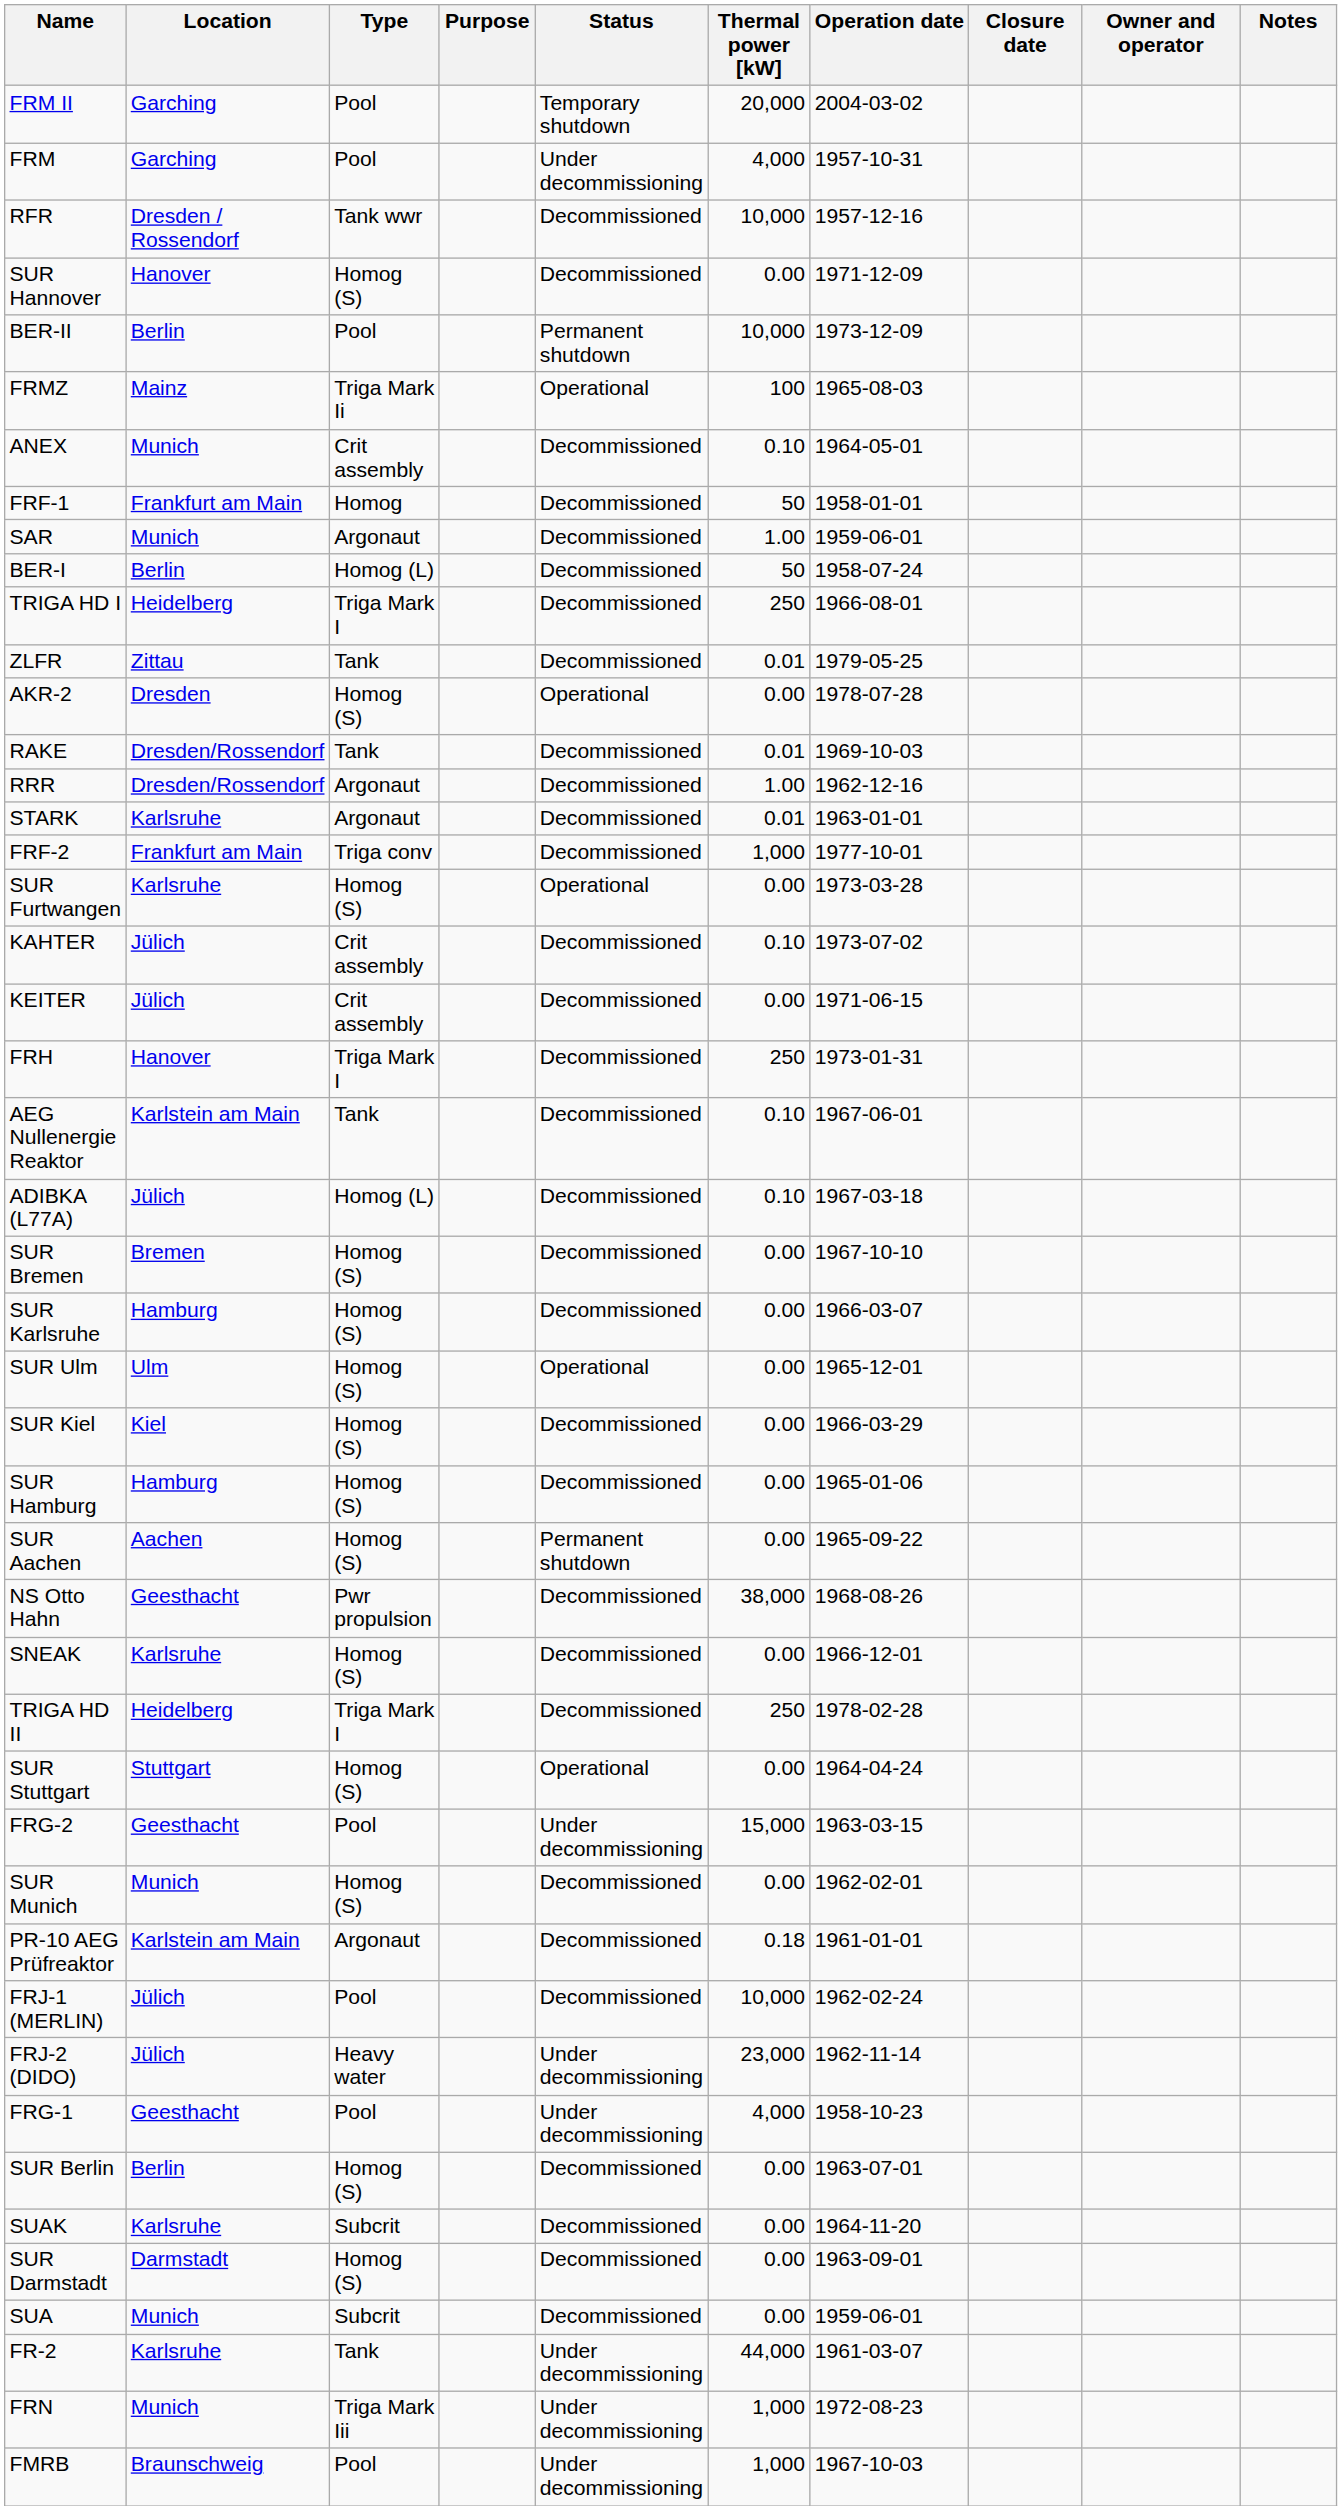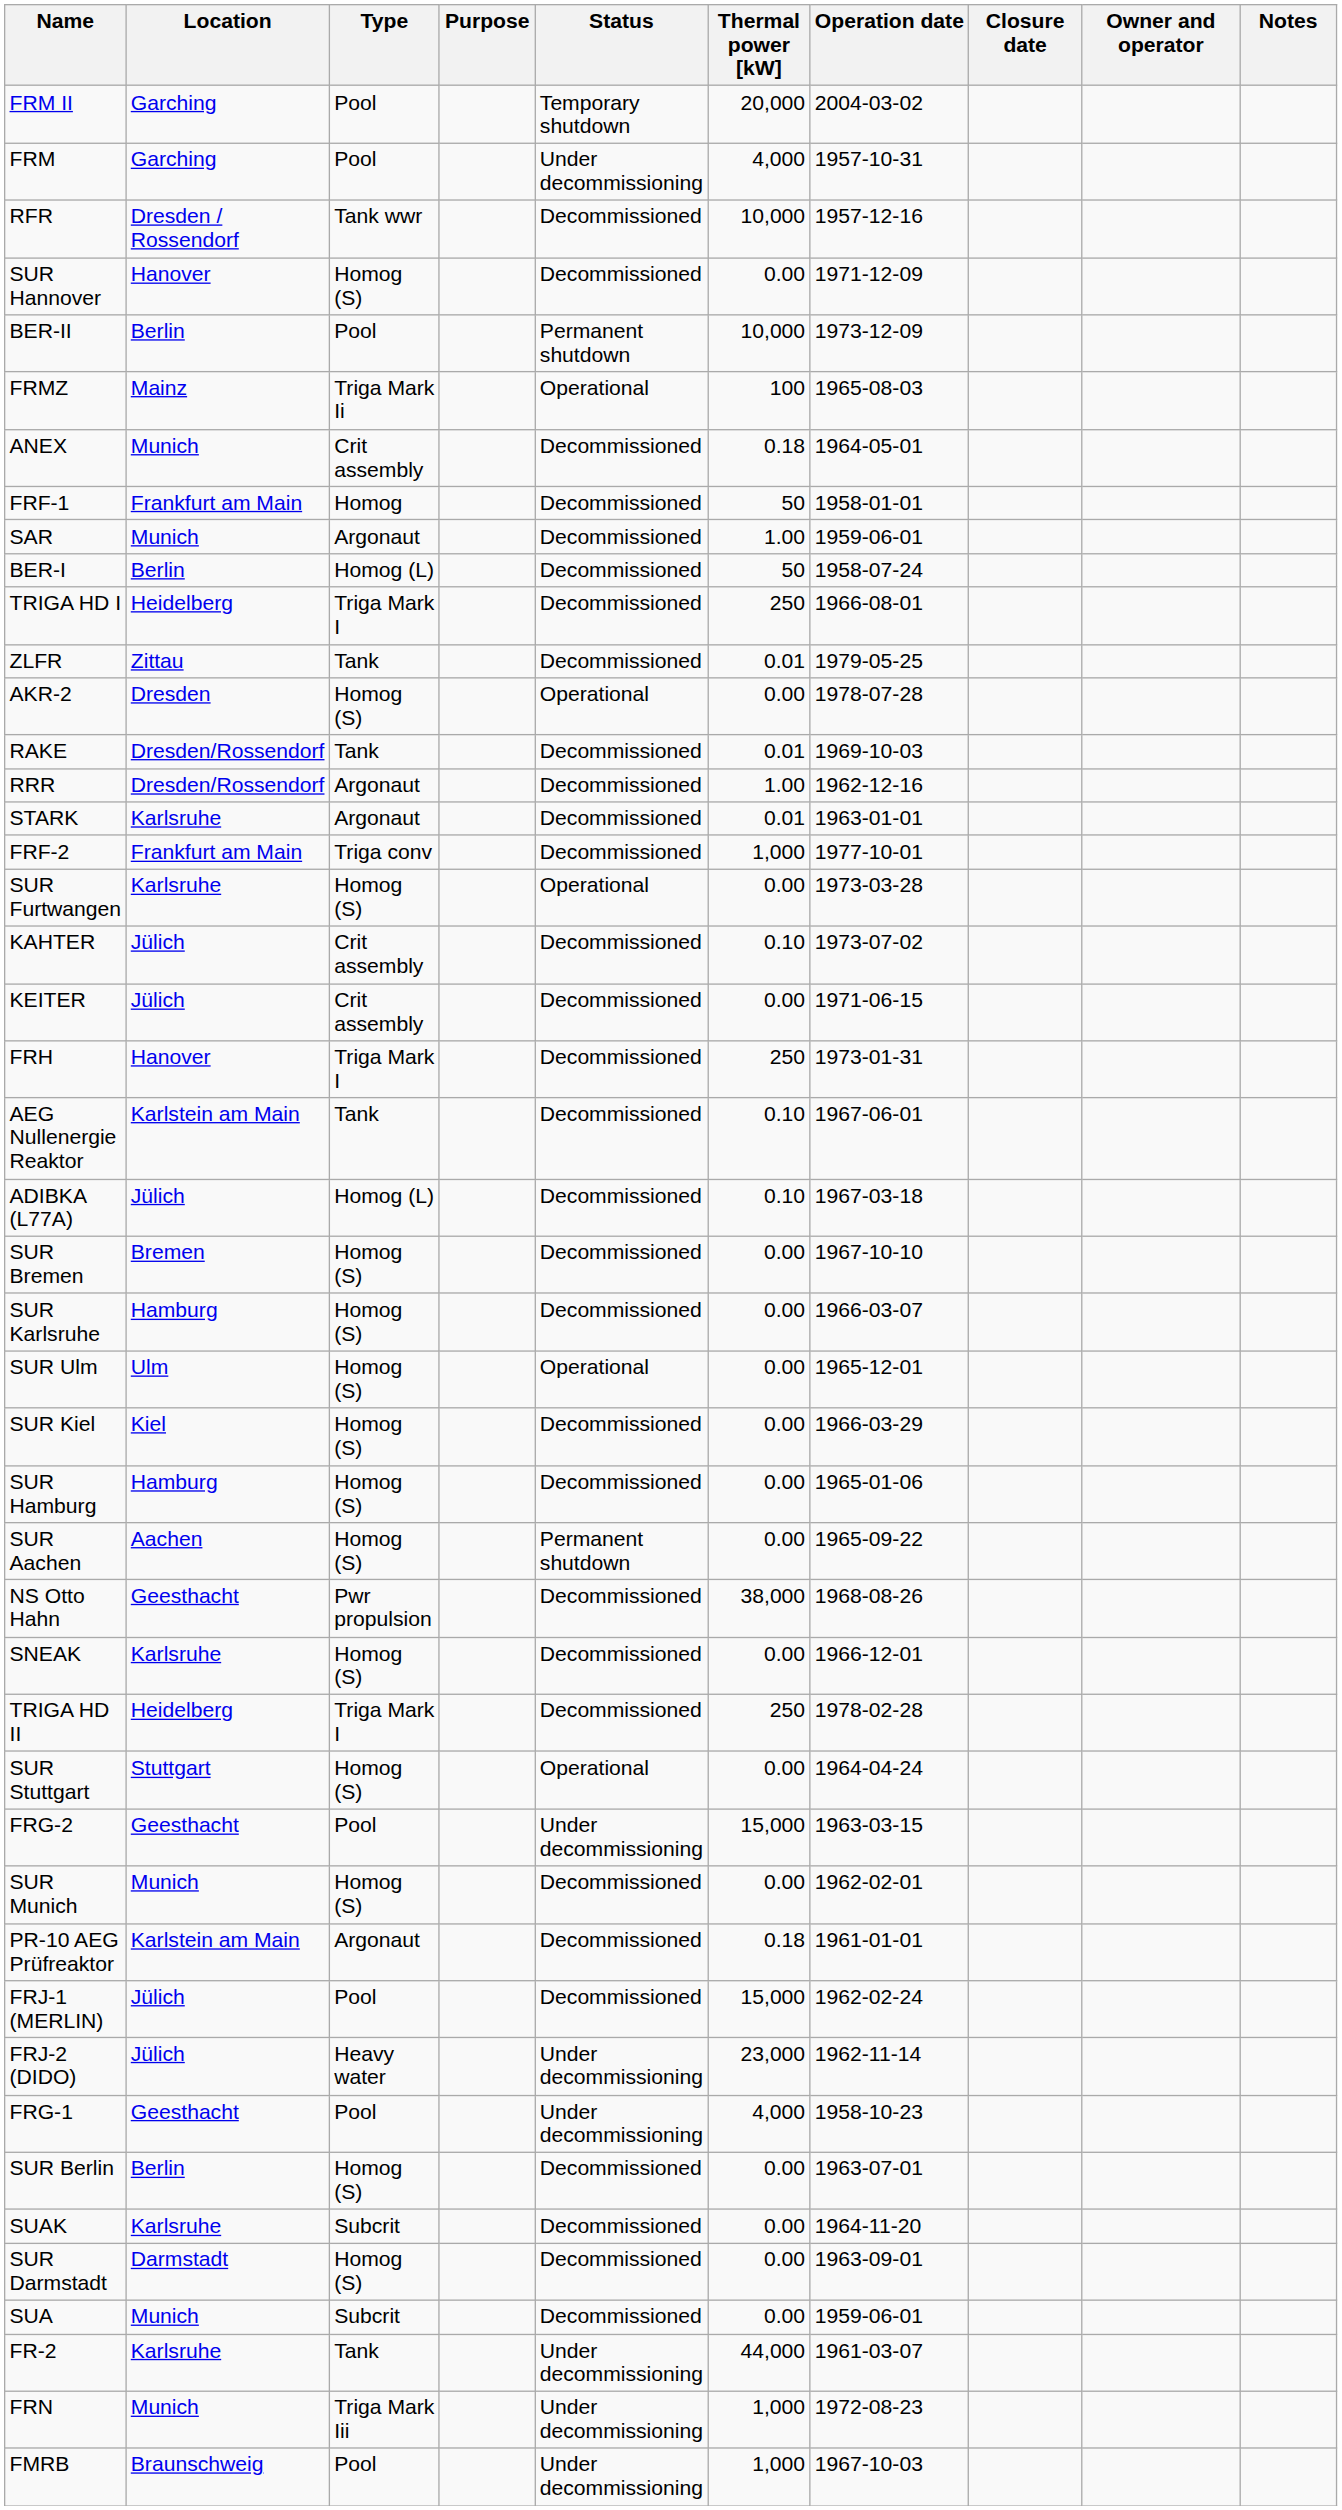(785, 445) 0.10 -> (785, 445) 0.18
(773, 1997) 10,000 -> (773, 1997) 15,000
